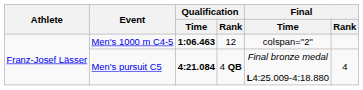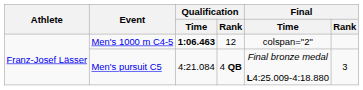(196, 67) bold -> (196, 67) normal
(345, 67) 4 -> (345, 67) 3
